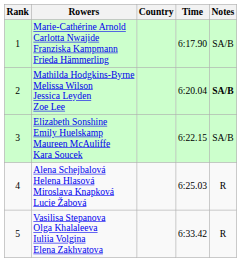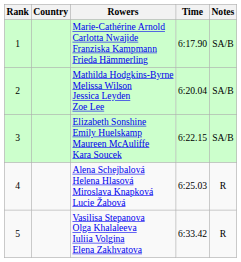columns swapped: (84, 12) <-> (156, 12)
(223, 91) bold -> (223, 91) normal
